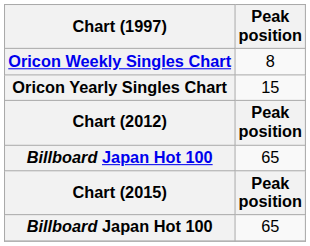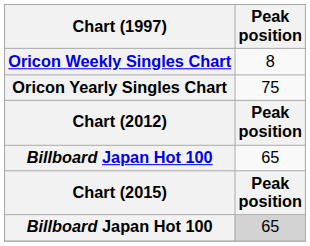(270, 87) 15 -> (270, 87) 75
(270, 227) no background -> (270, 227) lightgrey background
